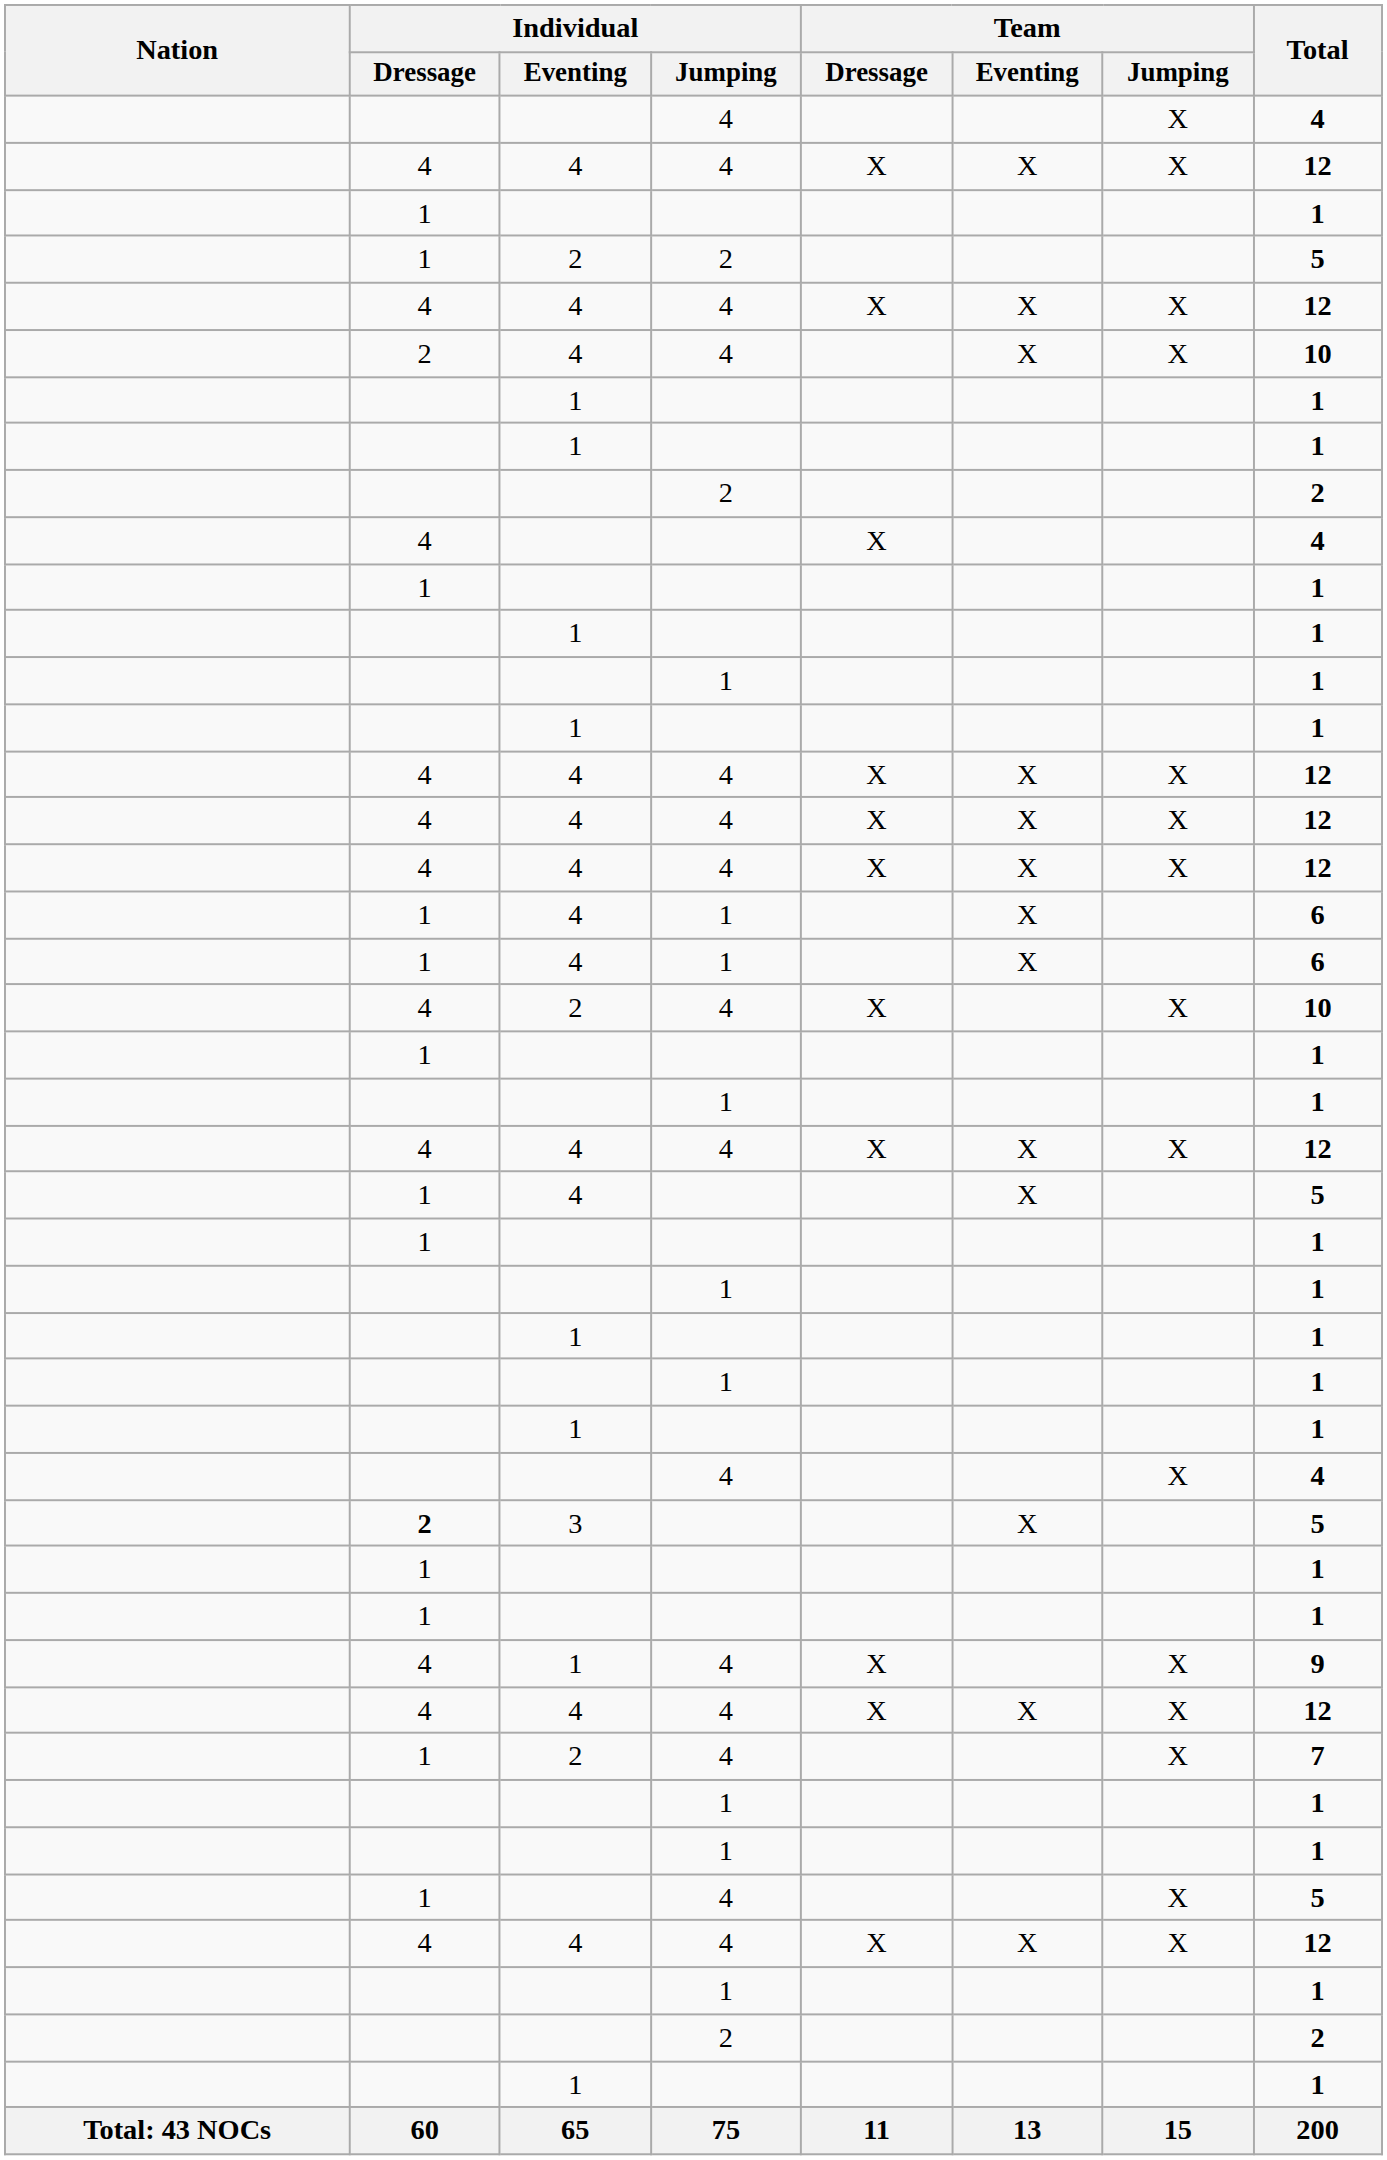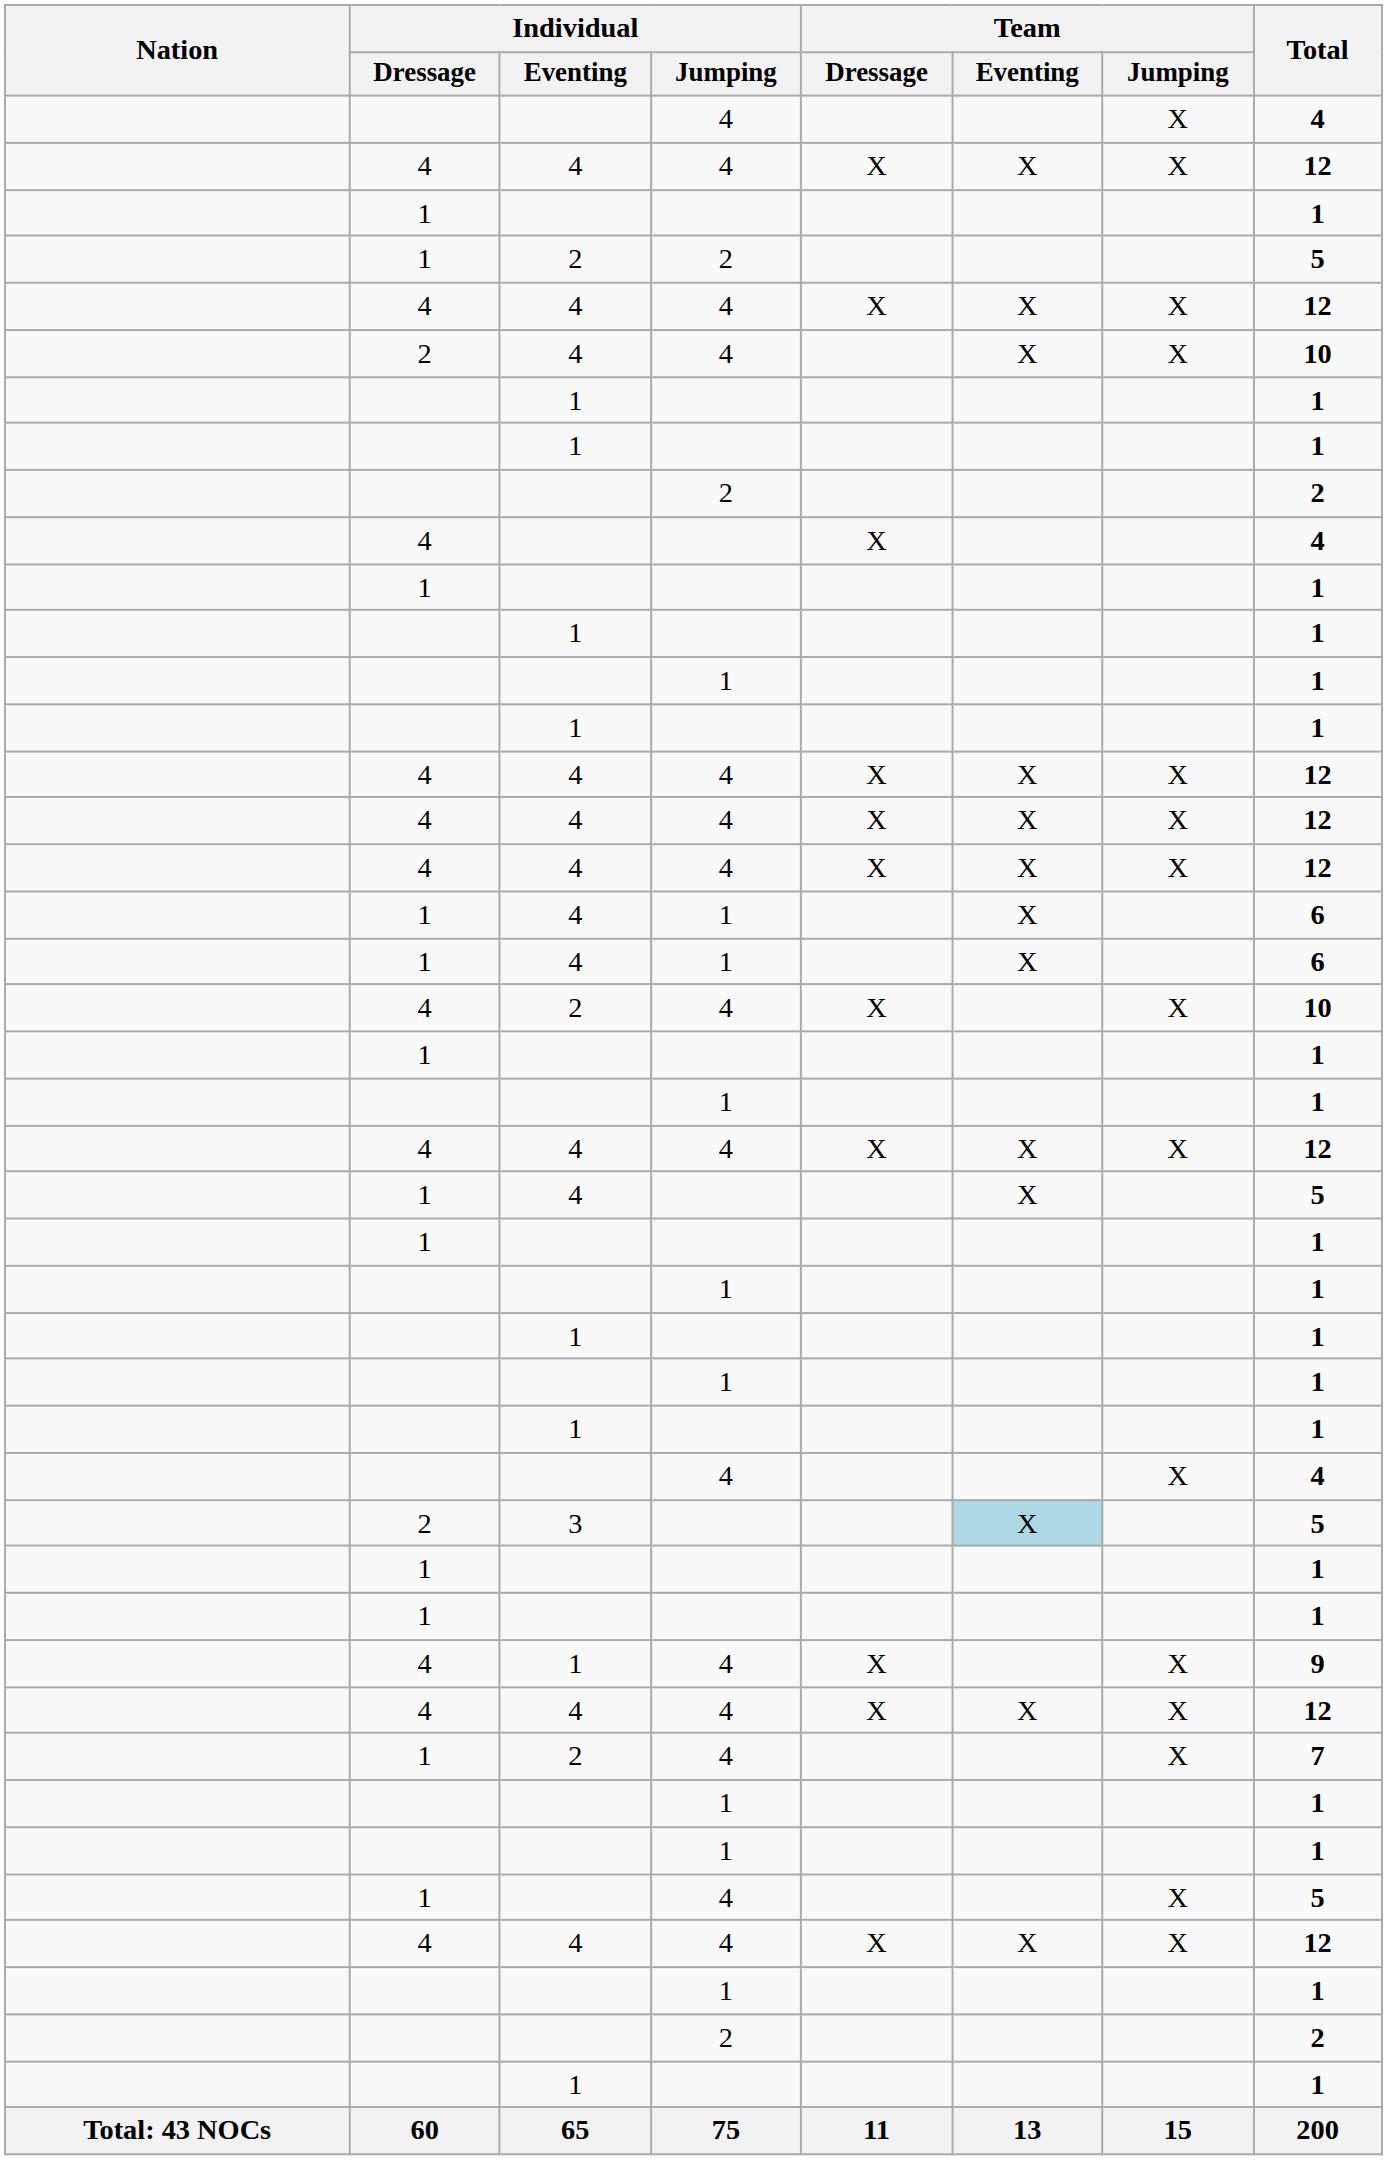(425, 1522) bold -> (425, 1522) normal
(1027, 1522) no background -> (1027, 1522) lightblue background
